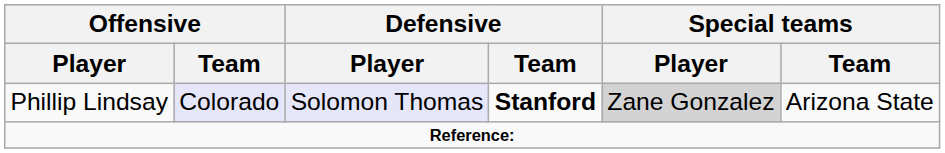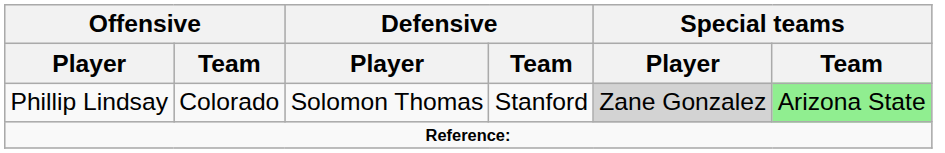(229, 102) lavender background -> (229, 102) no background
(387, 102) lavender background -> (387, 102) no background
(545, 102) bold -> (541, 102) normal
(860, 102) no background -> (852, 102) lightgreen background
